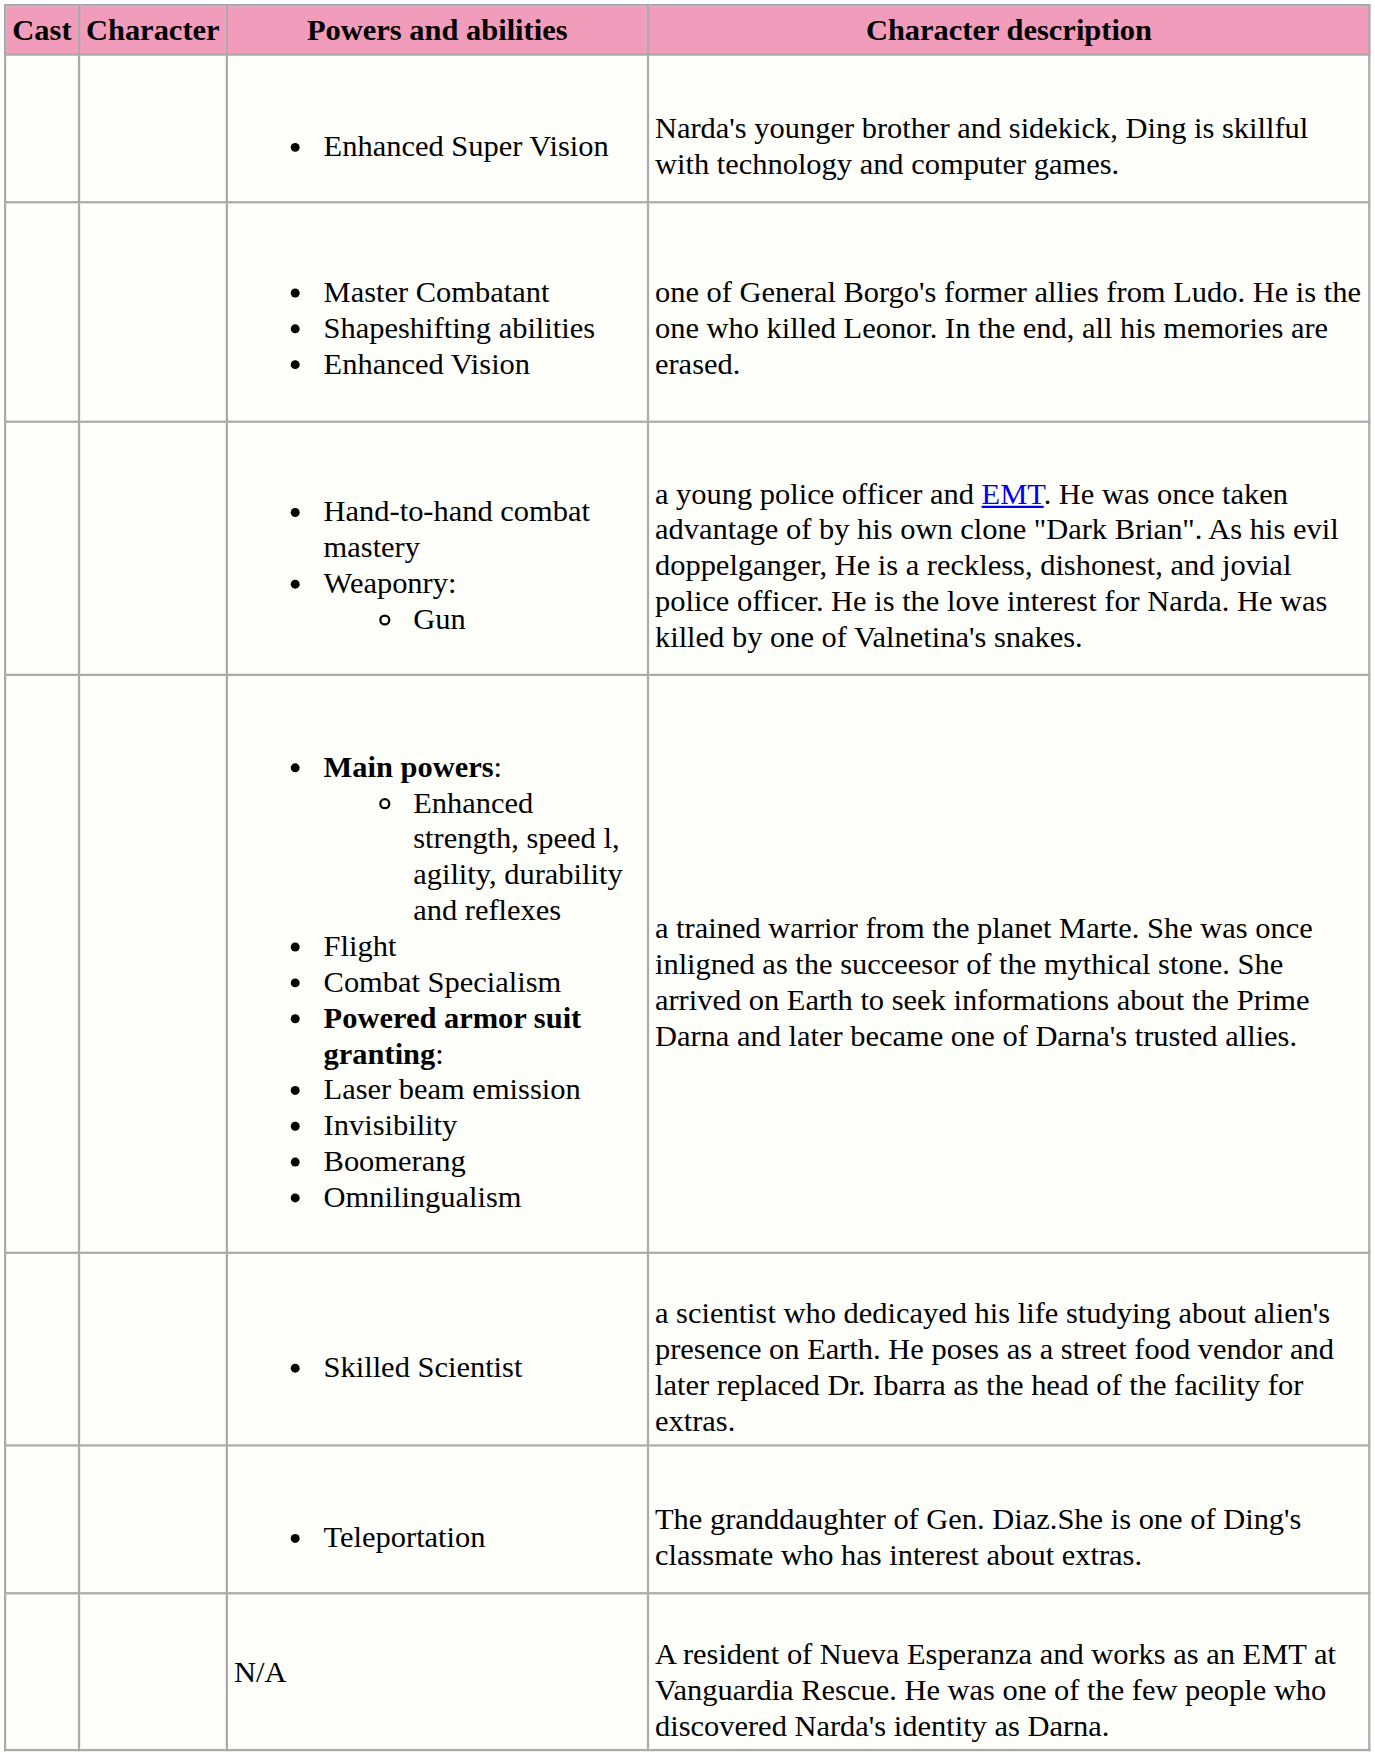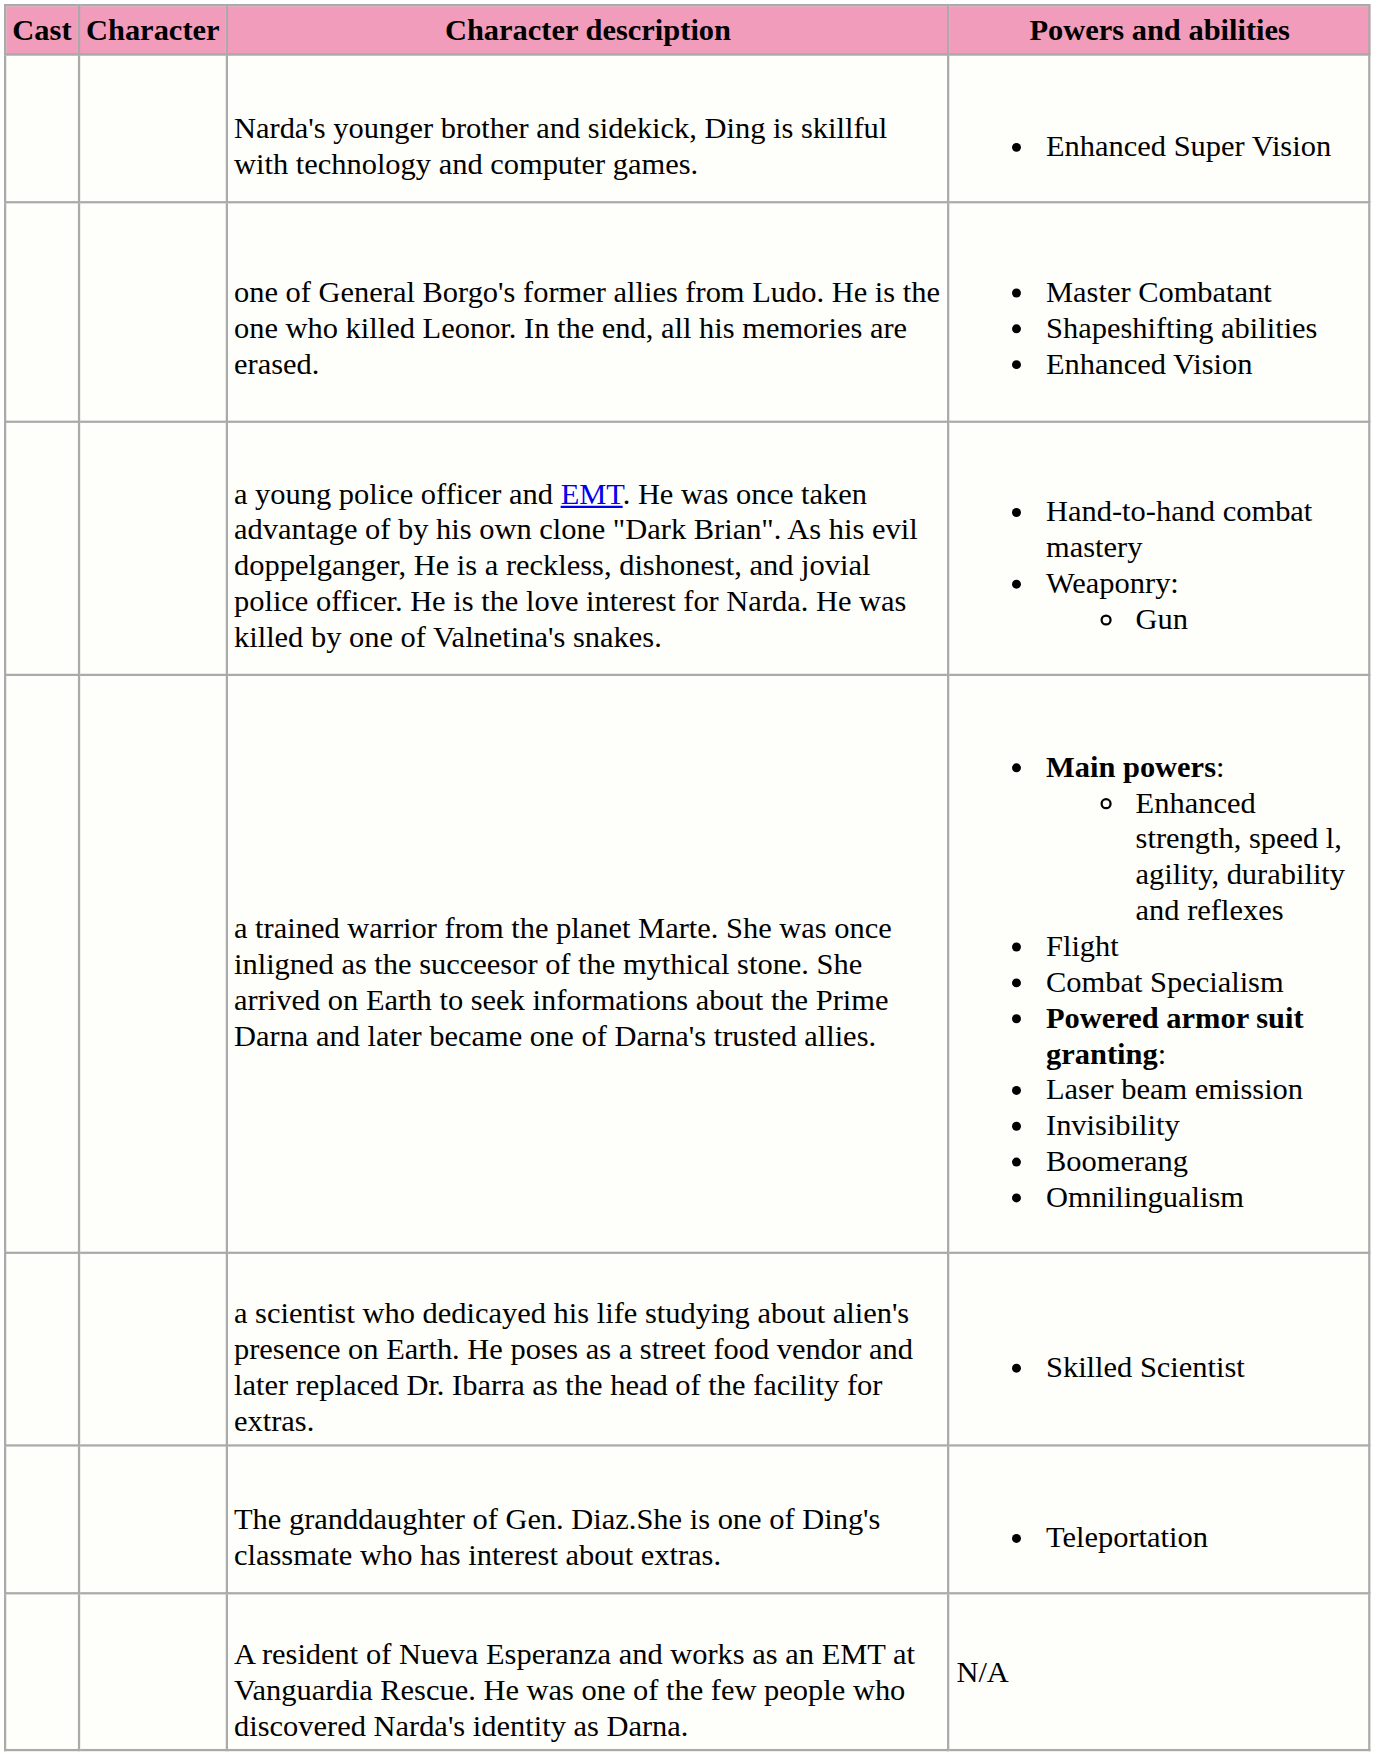columns swapped: (1009, 29) <-> (437, 29)
